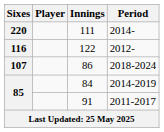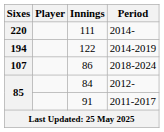(18, 48) 116 -> (18, 48) 194
(122, 48) 2012- -> (133, 48) 2014-2019
(133, 84) 2014-2019 -> (122, 84) 2012-
